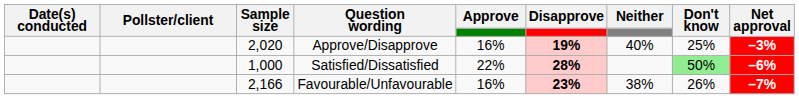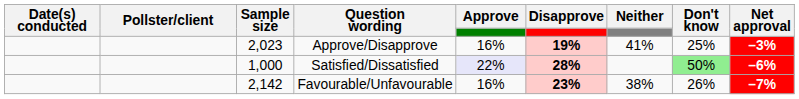(265, 46) 2,020 -> (265, 46) 2,023
(640, 46) 40% -> (640, 46) 41%
(491, 65) no background -> (491, 65) lavender background
(265, 84) 2,166 -> (265, 84) 2,142
